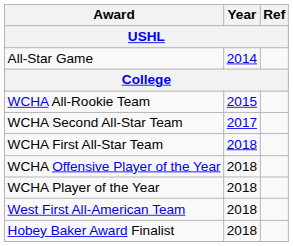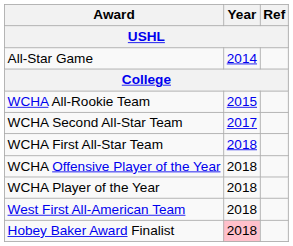(242, 230) no background -> (242, 230) pink background
